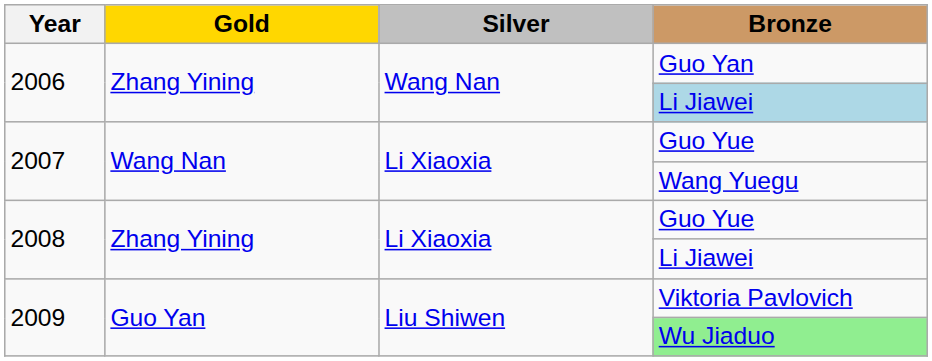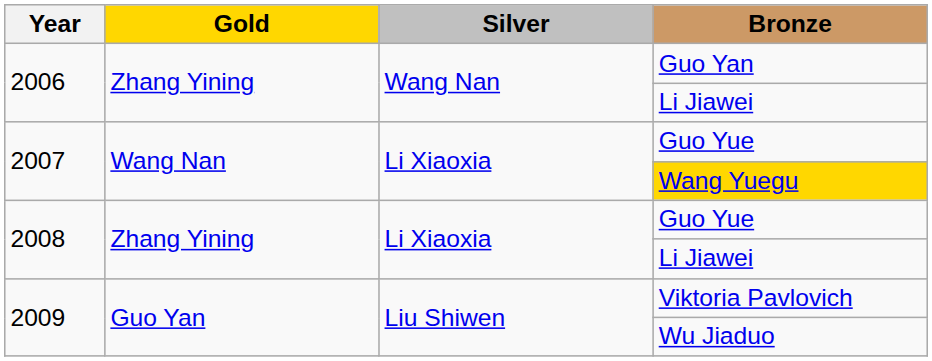(706, 102) lightblue background -> (706, 102) no background
(729, 180) no background -> (729, 180) gold background
(717, 336) lightgreen background -> (717, 336) no background
